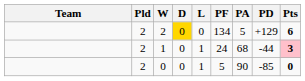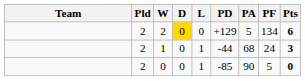columns swapped: (222, 13) <-> (266, 13)
(290, 48) pink background -> (290, 48) no background
